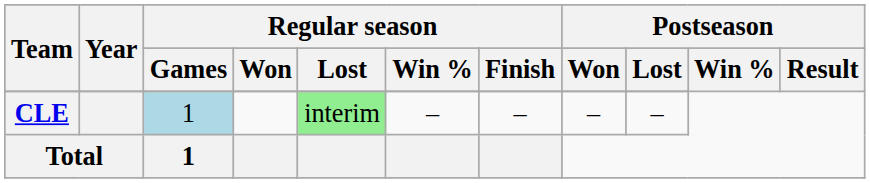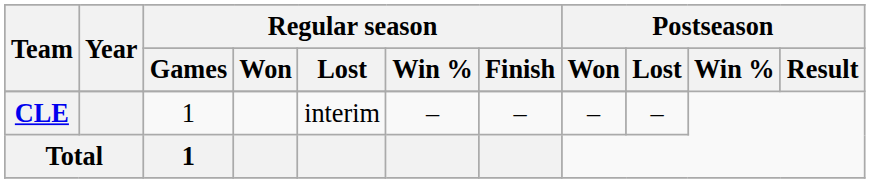(188, 113) lightblue background -> (188, 113) no background
(342, 113) lightgreen background -> (342, 113) no background
